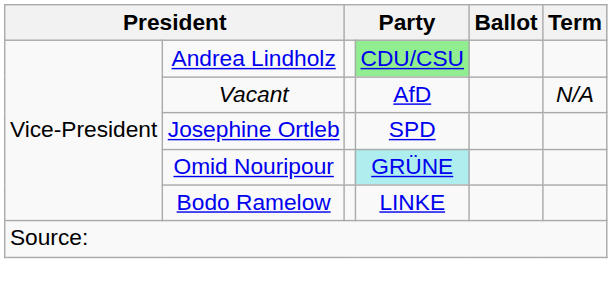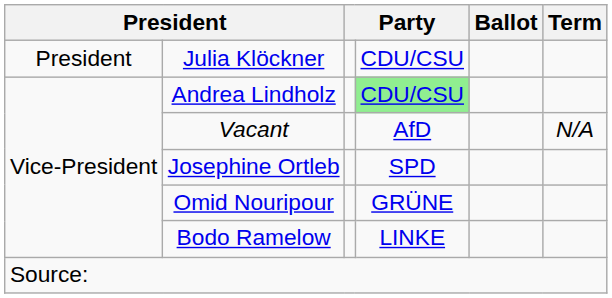+ row: (254, 58)
(412, 166) paleturquoise background -> (412, 202) no background
